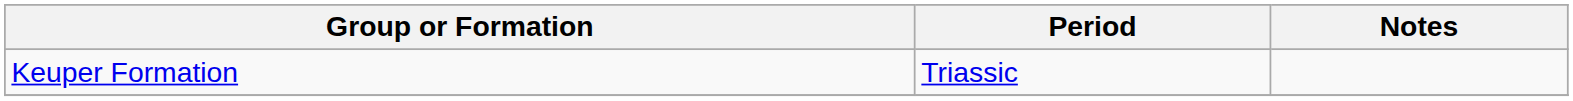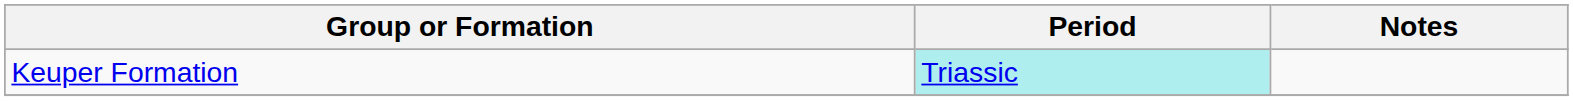(970, 71) no background -> (970, 71) paleturquoise background
